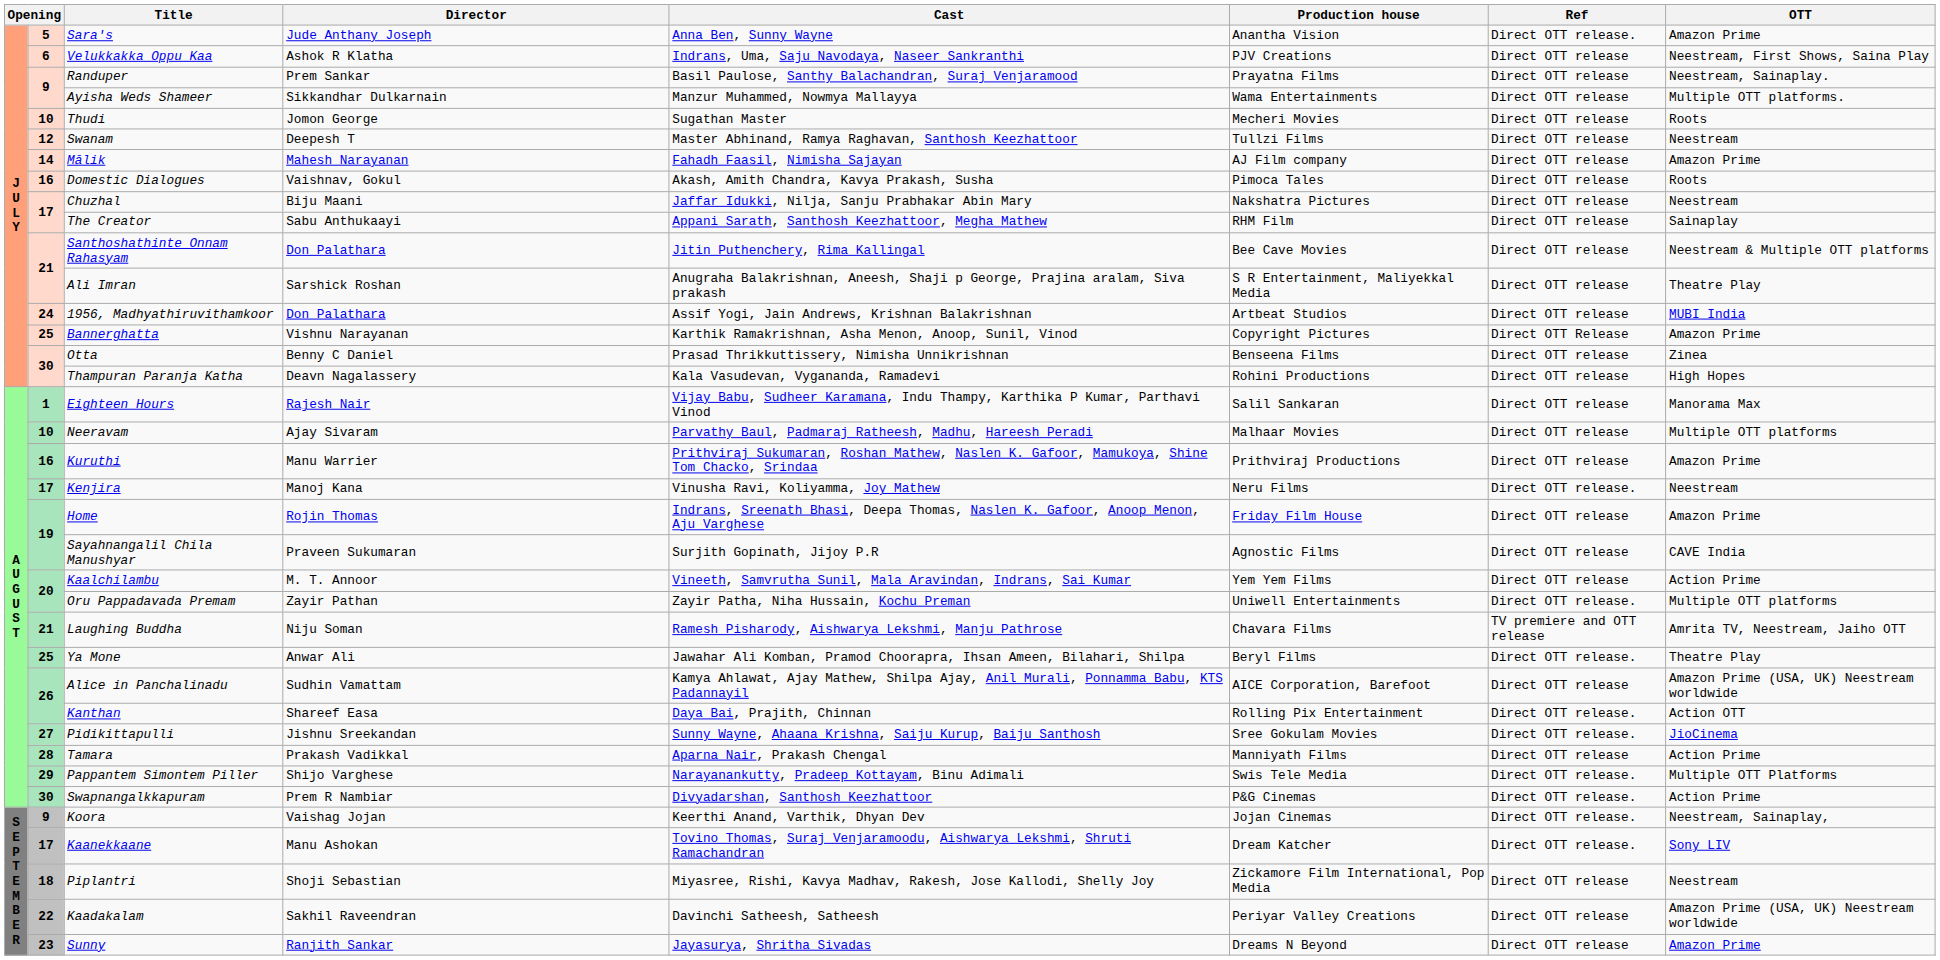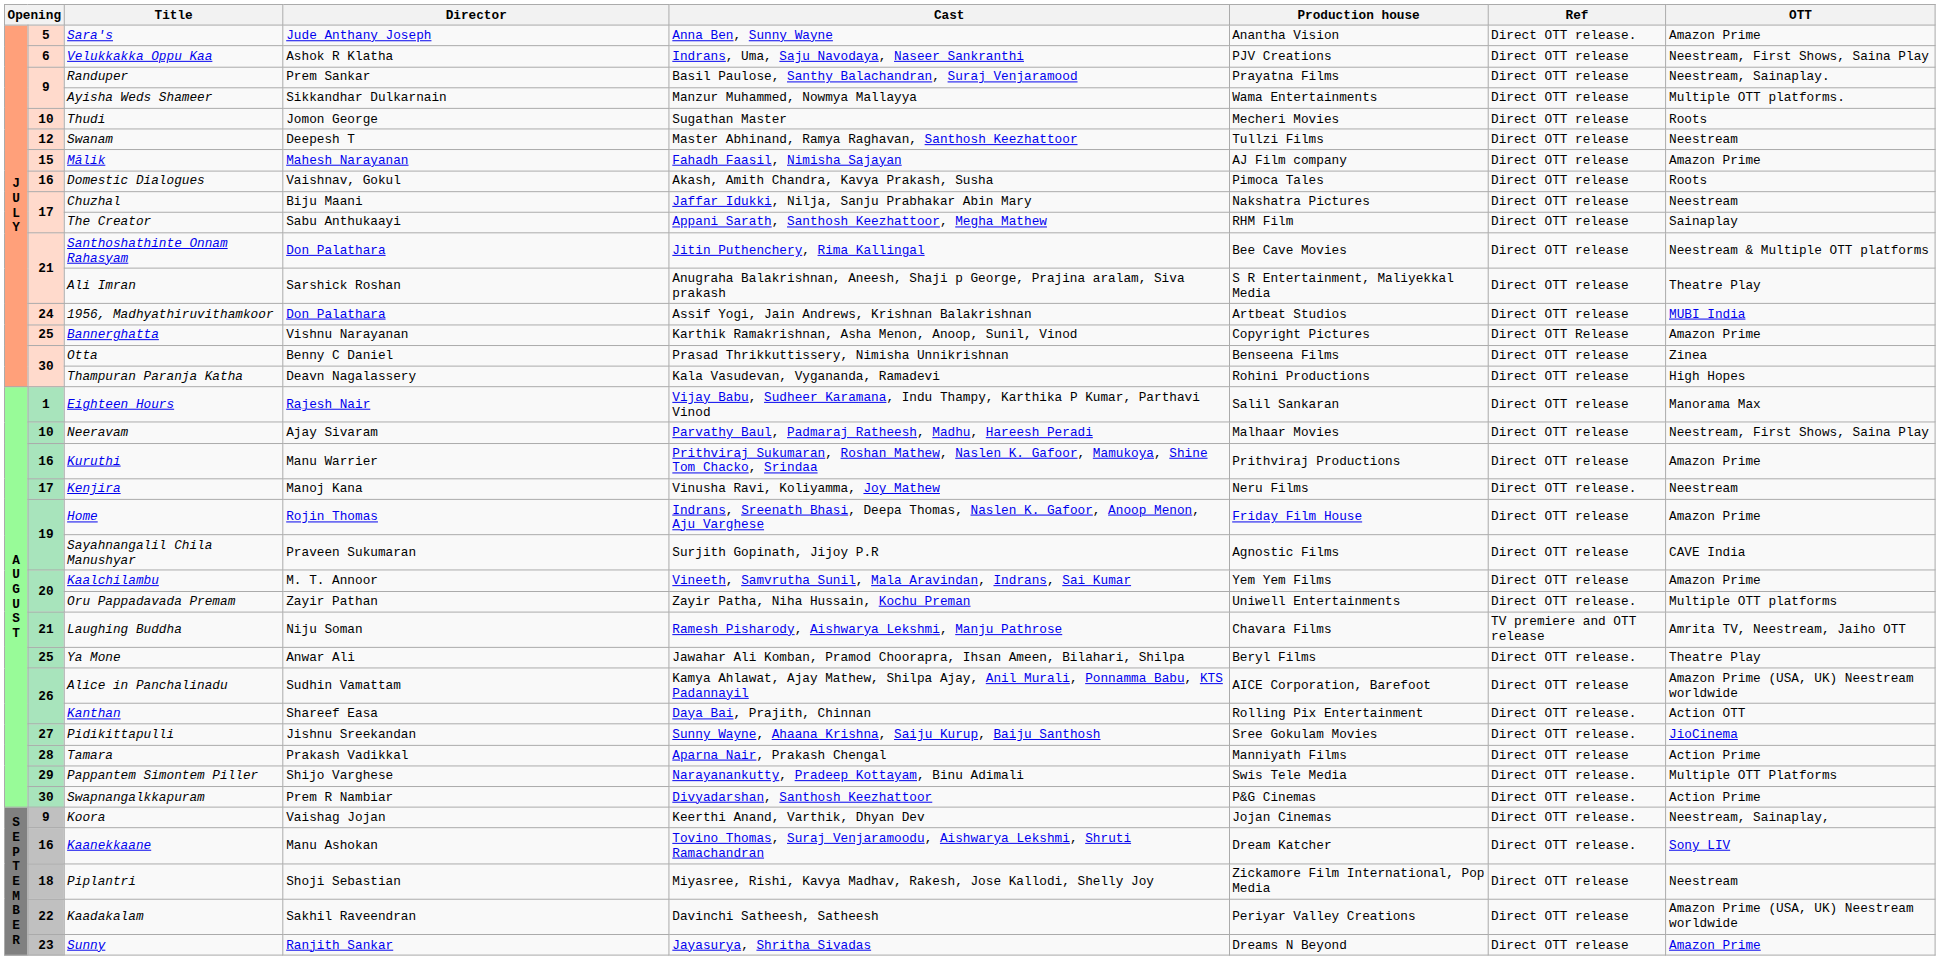(46, 160) 14 -> (46, 160) 15
(1753, 433) Multiple OTT platforms -> (1799, 433) Neestream, First Shows, Saina Play
(1715, 581) Action Prime -> (1715, 581) Amazon Prime
(46, 846) 17 -> (46, 846) 16
